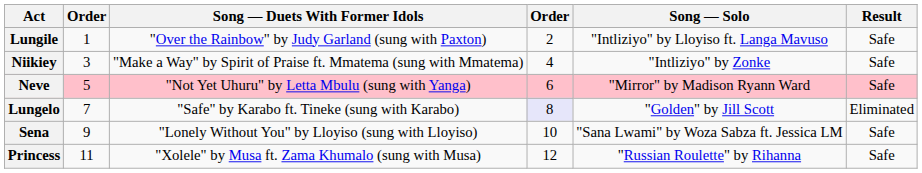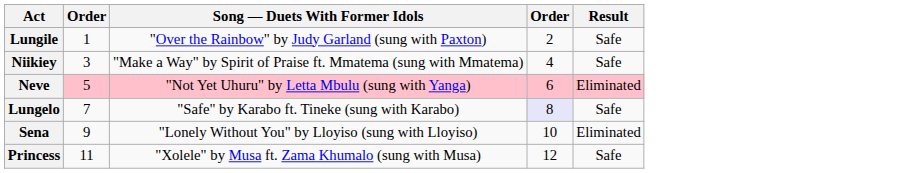- column: (709, 16)
(882, 86) Safe -> (608, 86) Eliminated
(882, 109) Eliminated -> (608, 109) Safe
(882, 132) Safe -> (608, 132) Eliminated
